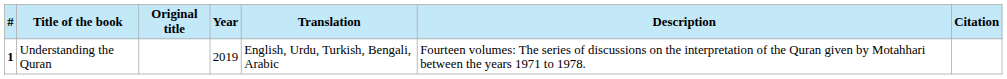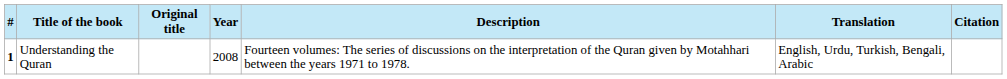columns swapped: (329, 21) <-> (684, 21)
(225, 56) 2019 -> (225, 56) 2008
